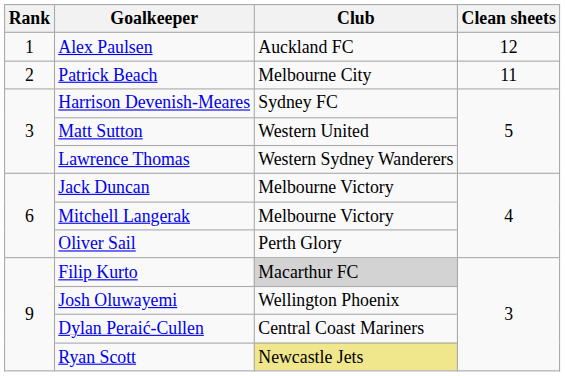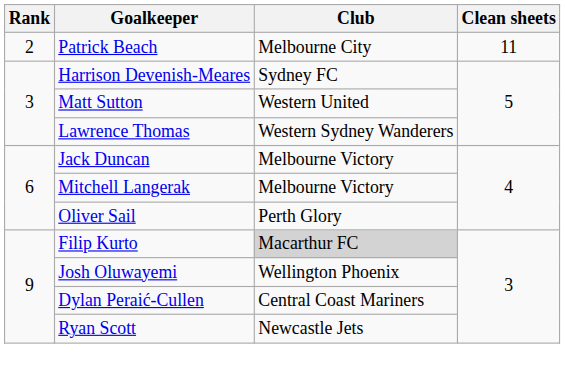- row: (105, 46)
(311, 356) khaki background -> (311, 328) no background
